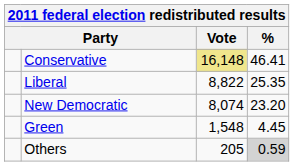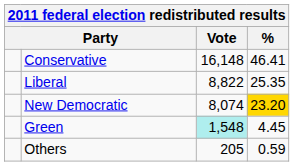(222, 60) khaki background -> (222, 60) no background
(268, 104) no background -> (268, 104) gold background
(226, 127) no background -> (226, 127) paleturquoise background
(272, 149) lightgrey background -> (272, 149) no background
